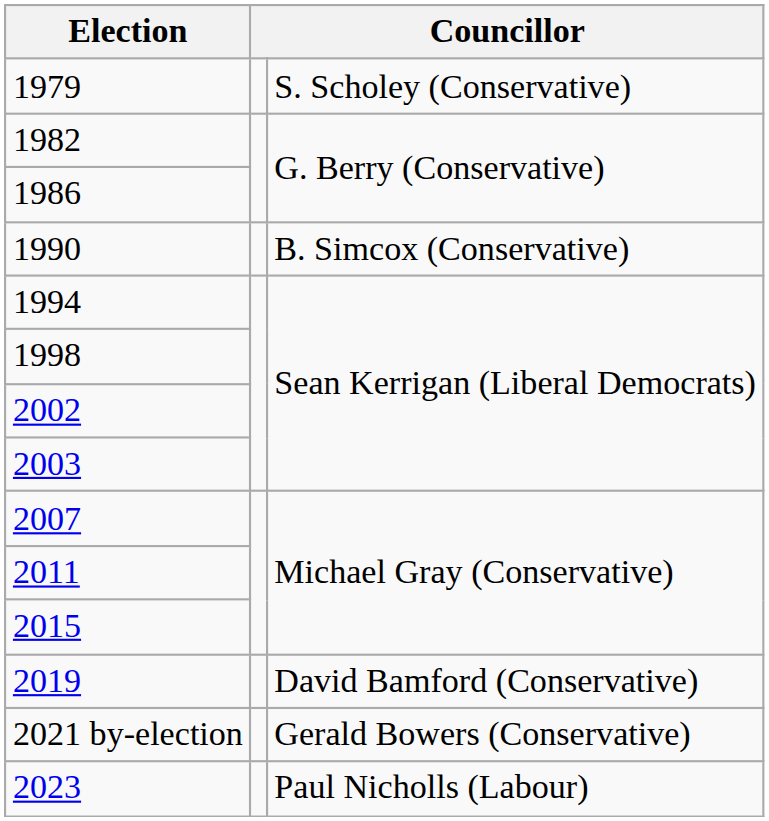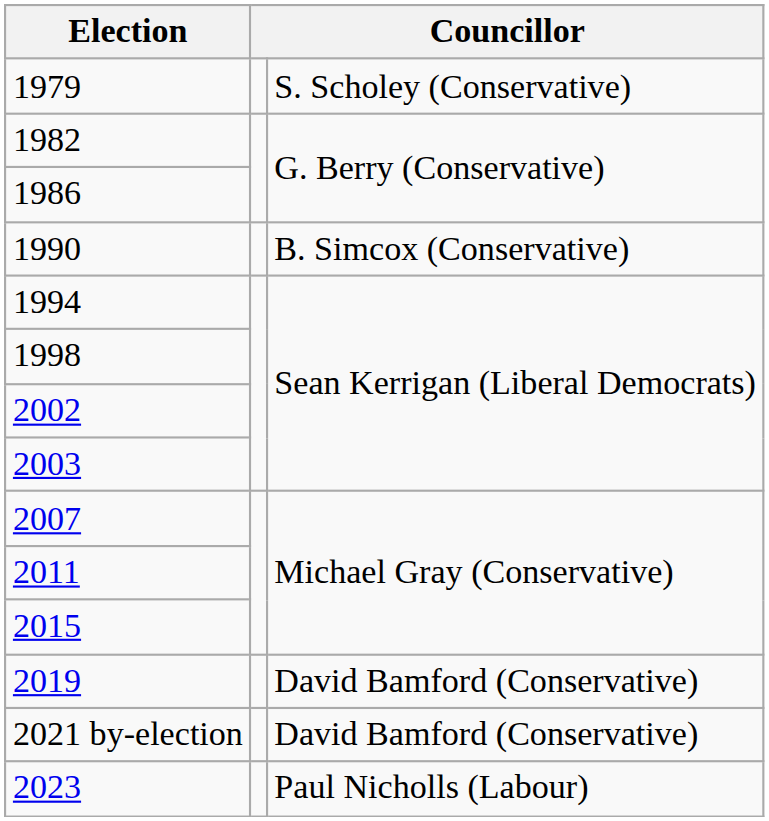(483, 734) Gerald Bowers (Conservative) -> (486, 734) David Bamford (Conservative)
